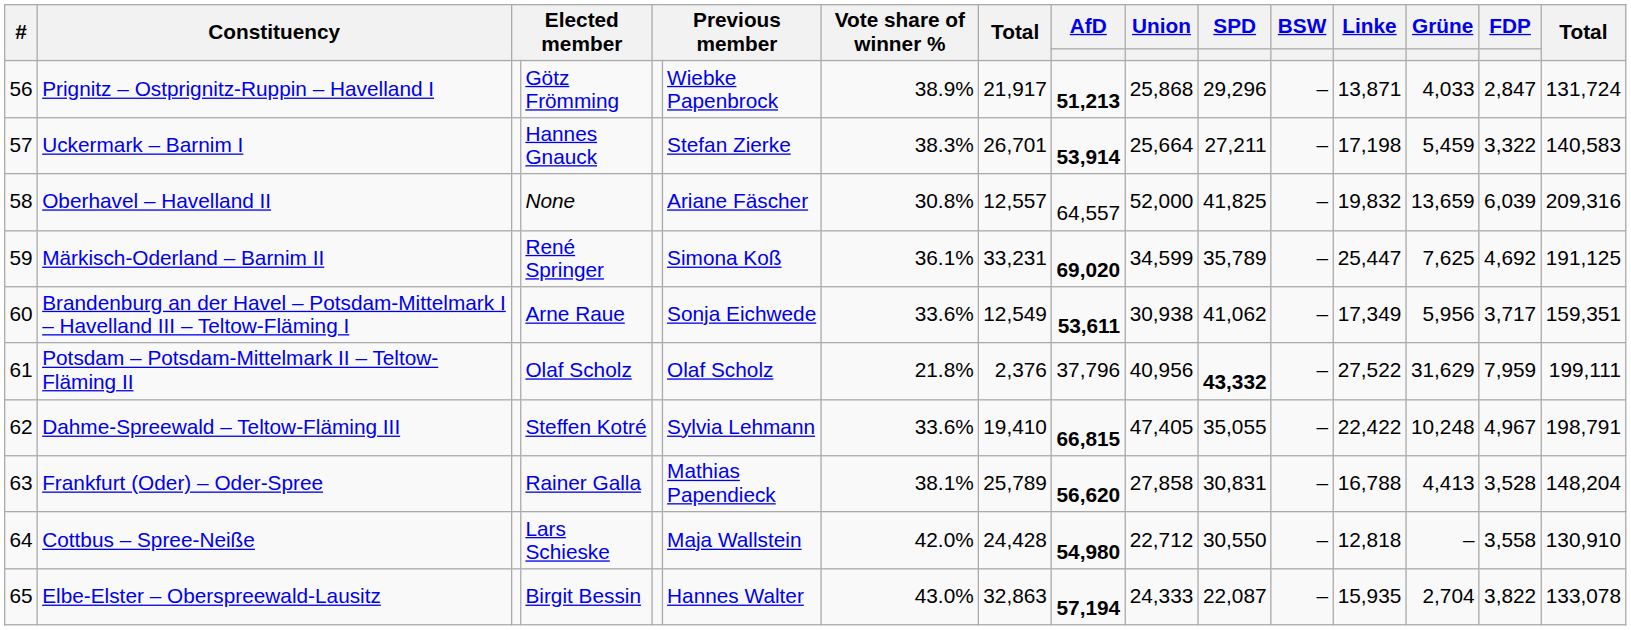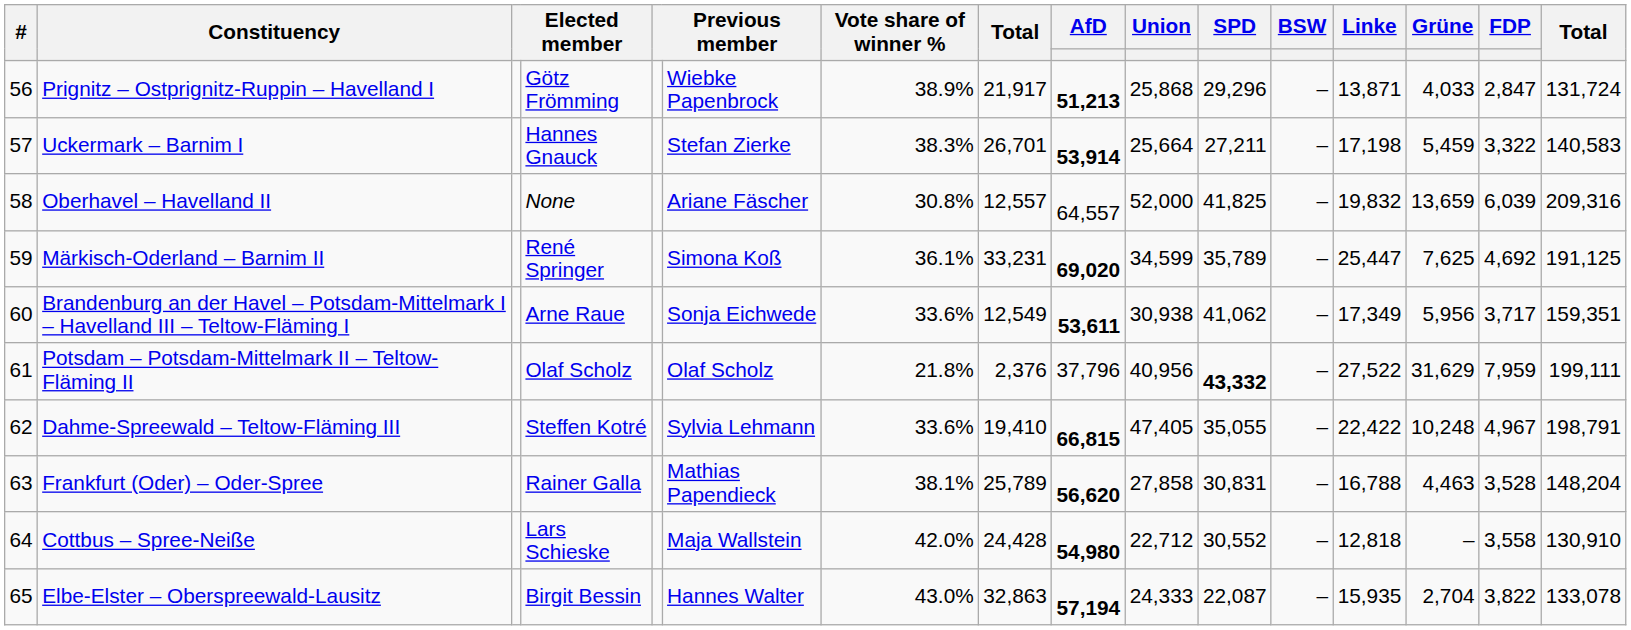(1448, 483) 4,413 -> (1448, 483) 4,463
(1235, 540) 30,550 -> (1235, 540) 30,552
